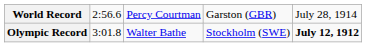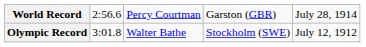(327, 32) bold -> (326, 32) normal
